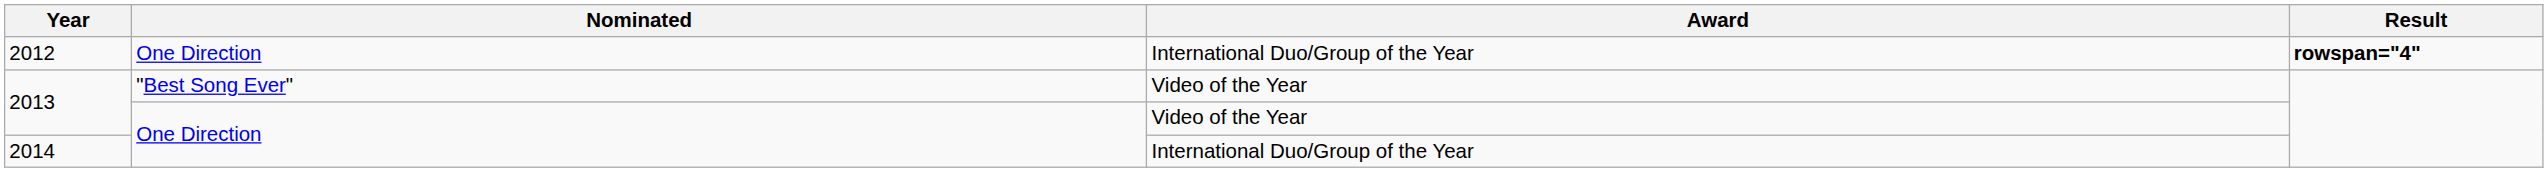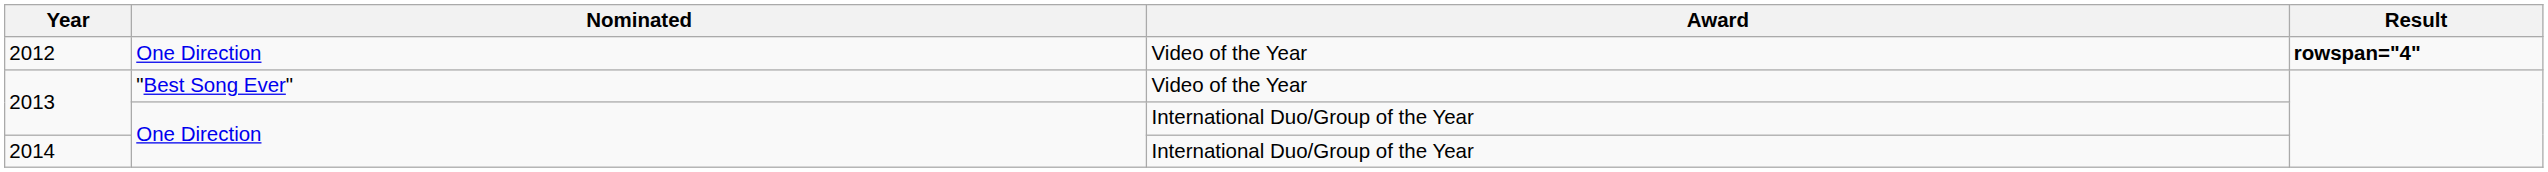(1313, 53) International Duo/Group of the Year -> (1229, 53) Video of the Year
(1229, 118) Video of the Year -> (1313, 118) International Duo/Group of the Year
